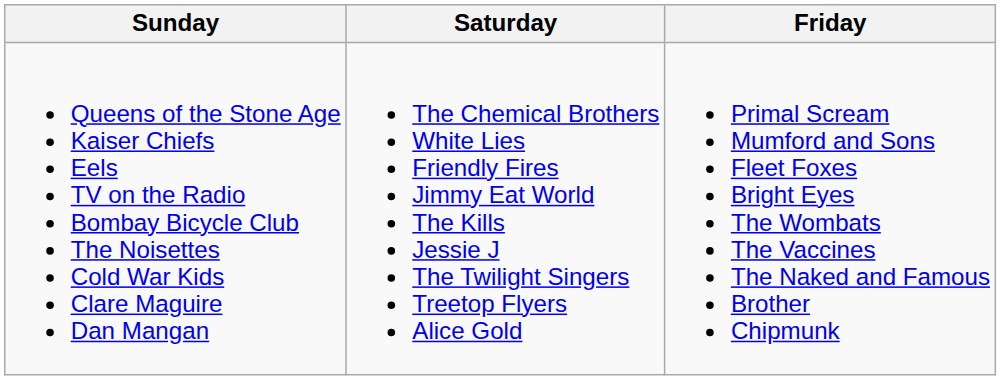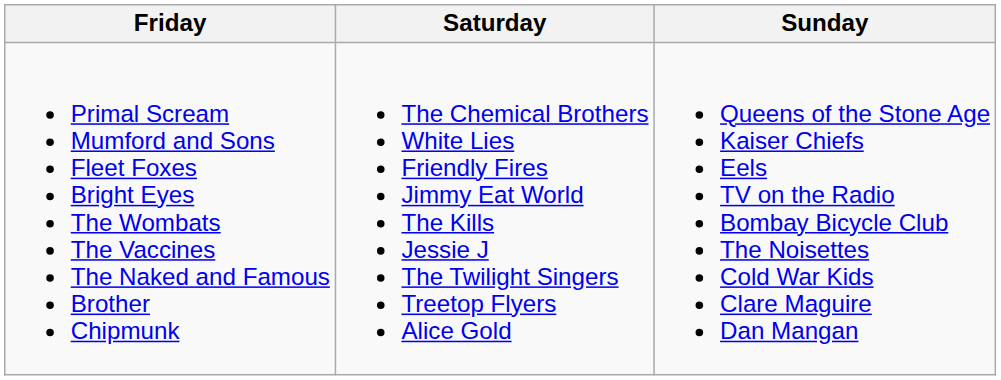columns swapped: (830, 23) <-> (176, 23)
